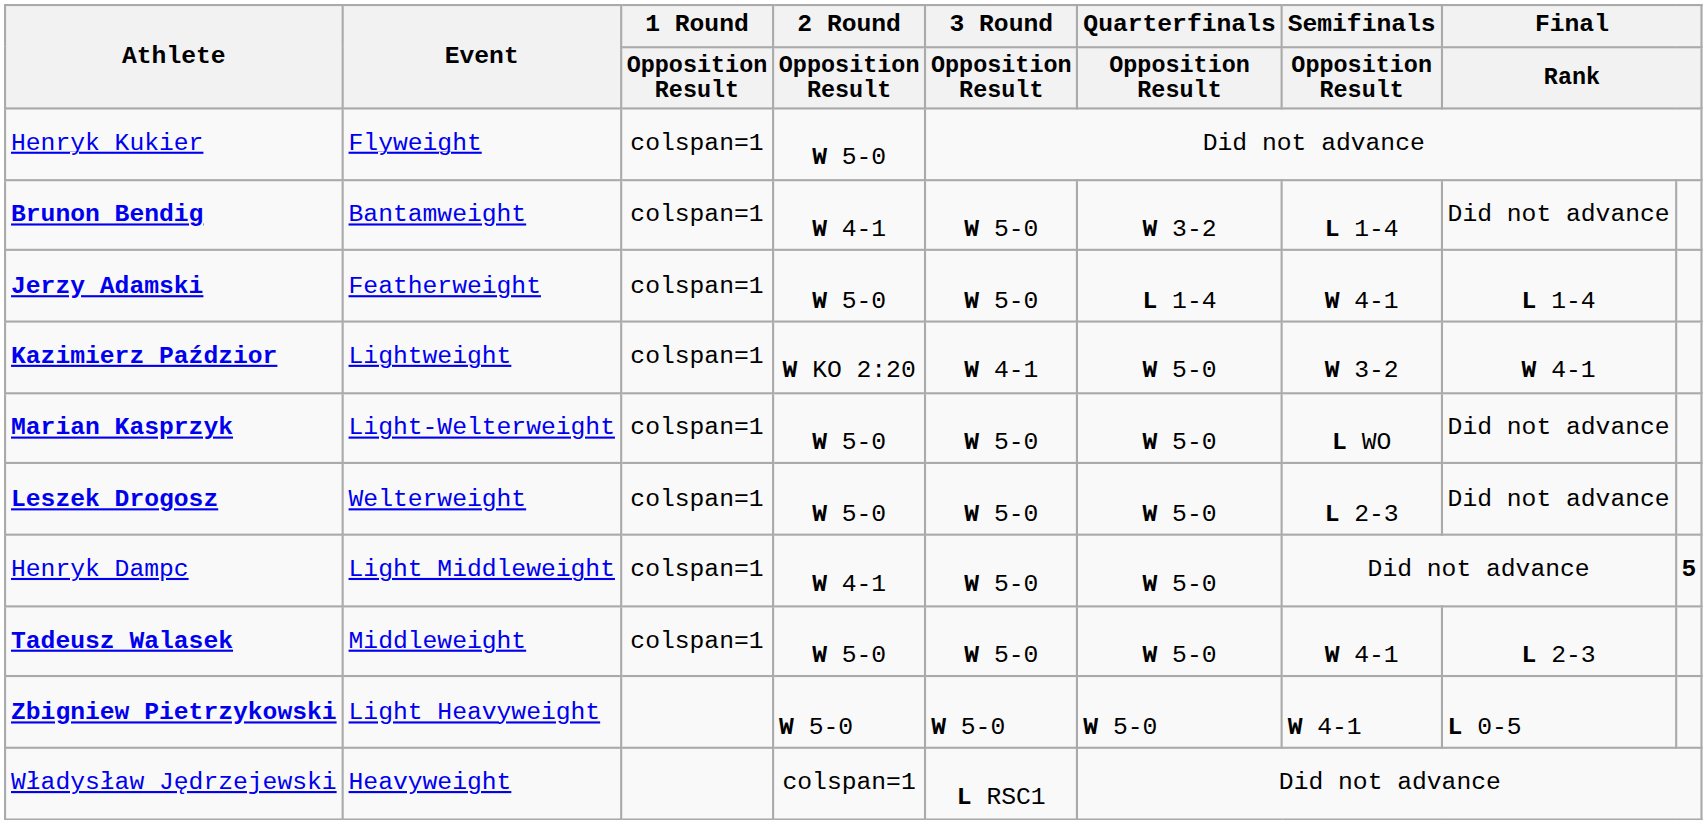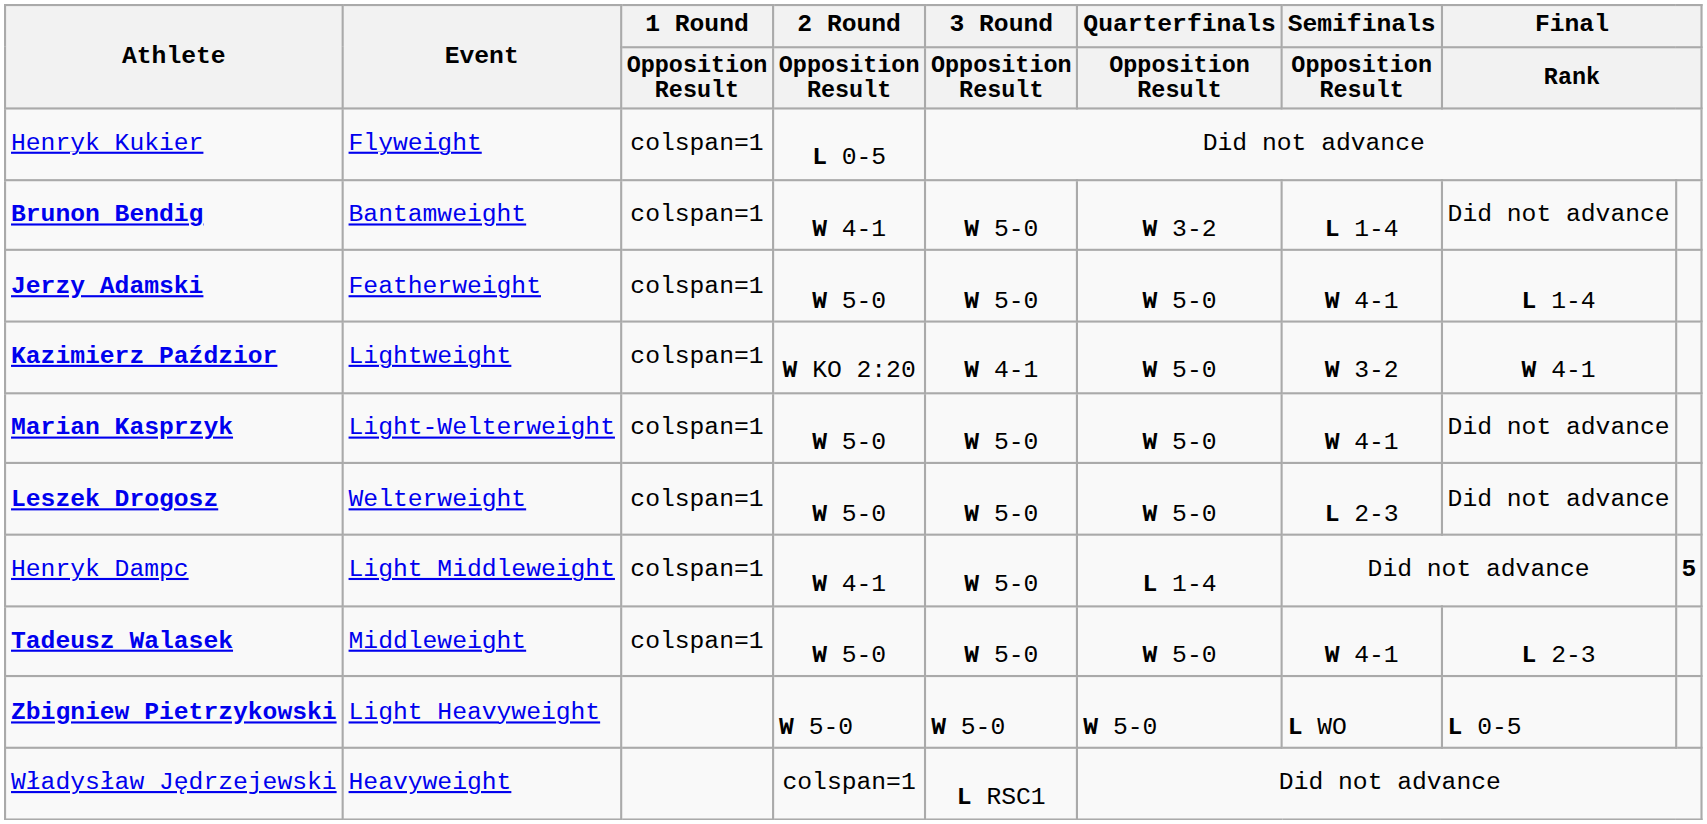(849, 159) W 5-0 -> (849, 159) L 0-5
(1180, 301) L 1-4 -> (1180, 301) W 5-0
(1362, 443) L WO -> (1362, 443) W 4-1
(1180, 585) W 5-0 -> (1180, 585) L 1-4
(1325, 727) W 4-1 -> (1317, 727) L WO
